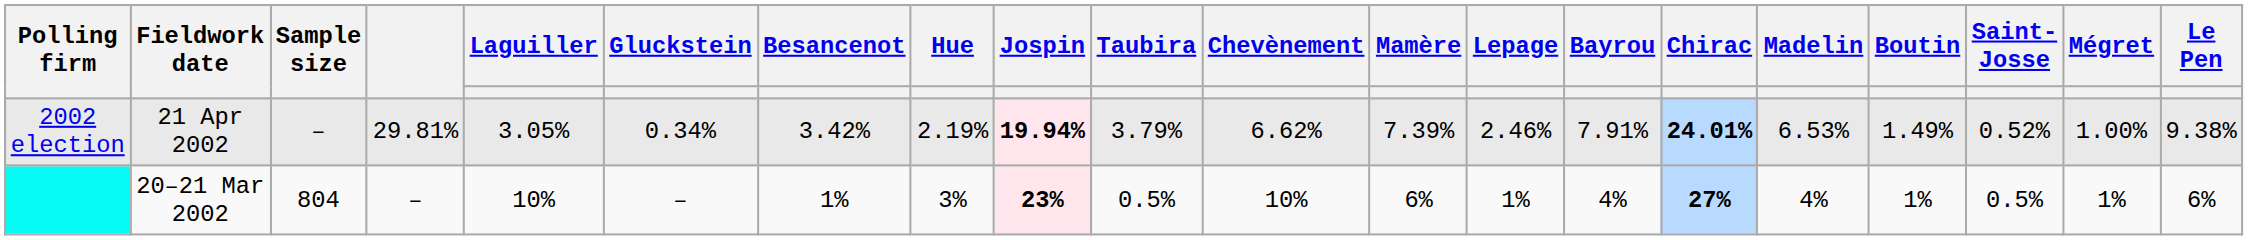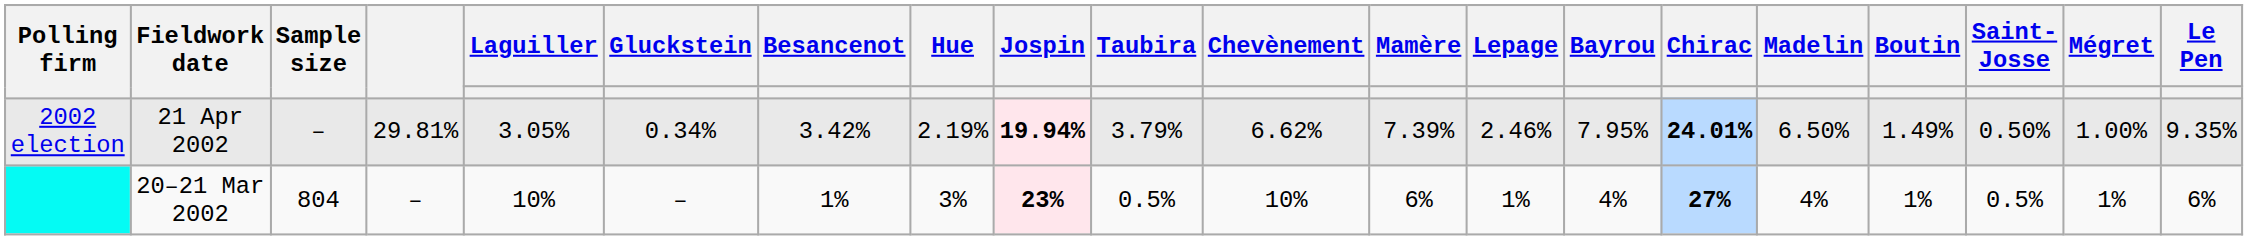(1612, 132) 7.91% -> (1612, 132) 7.95%
(1813, 132) 6.53% -> (1813, 132) 6.50%
(2014, 132) 0.52% -> (2014, 132) 0.50%
(2201, 132) 9.38% -> (2201, 132) 9.35%
